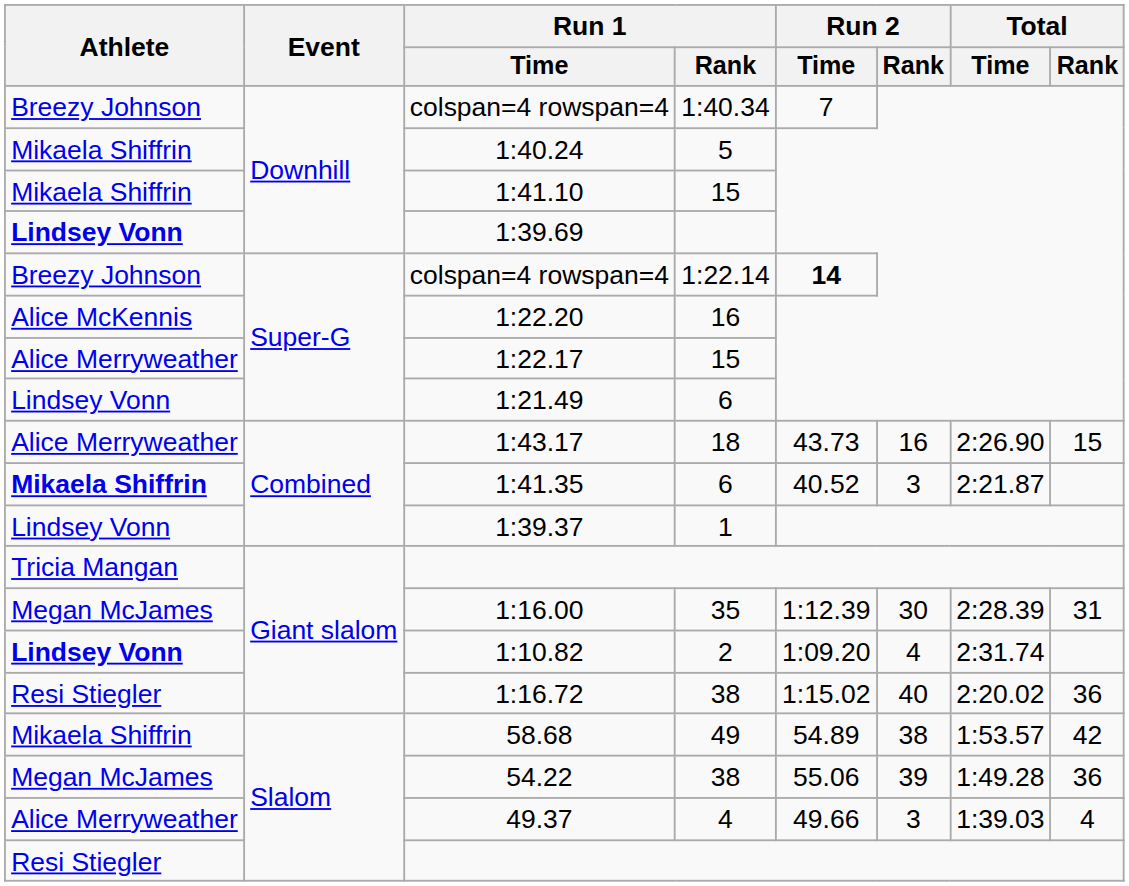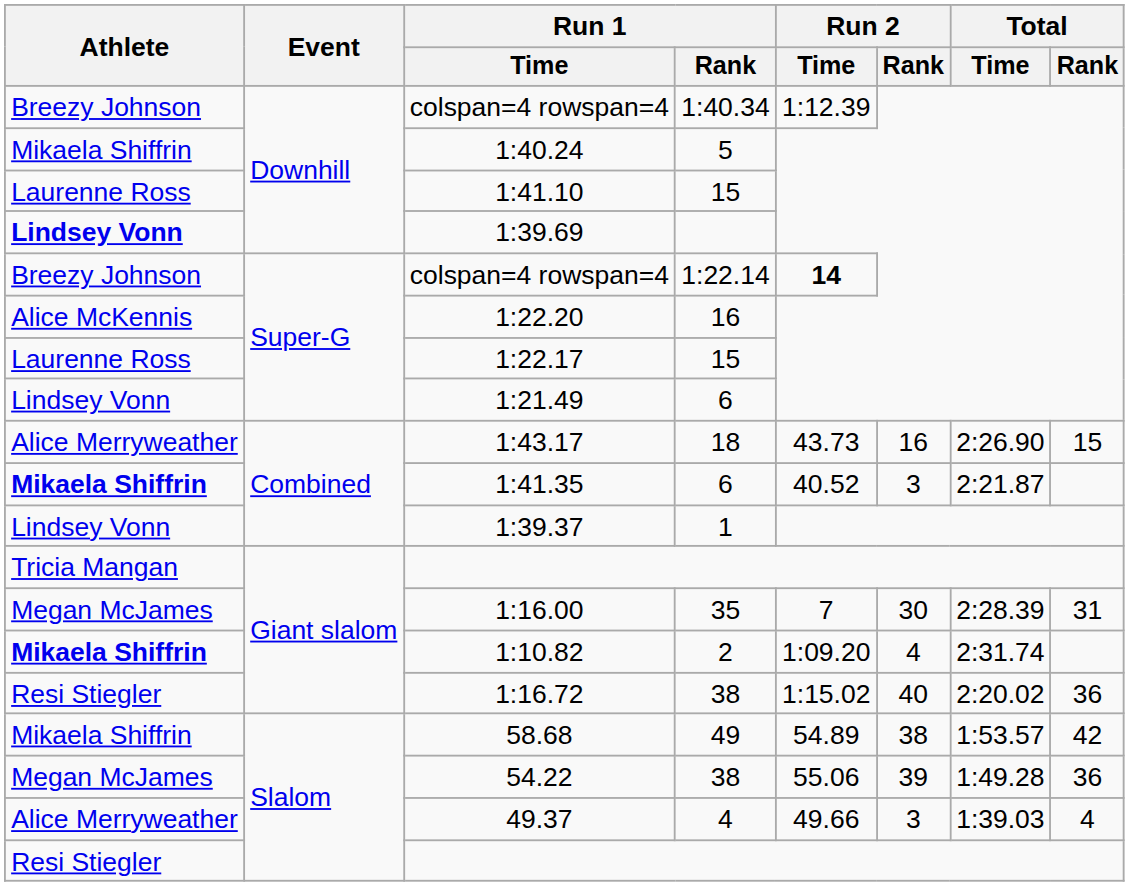(826, 108) 7 -> (826, 108) 1:12.39
(101, 191) Mikaela Shiffrin -> (101, 191) Laurenne Ross
(124, 359) Alice Merryweather -> (101, 359) Laurenne Ross
(826, 610) 1:12.39 -> (826, 610) 7
(97, 652) Lindsey Vonn -> (109, 652) Mikaela Shiffrin
